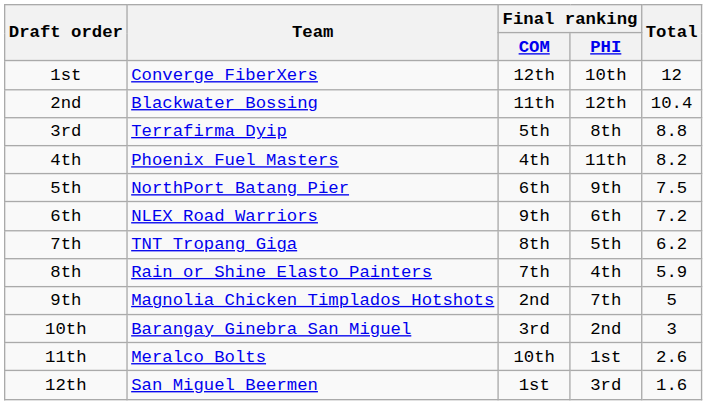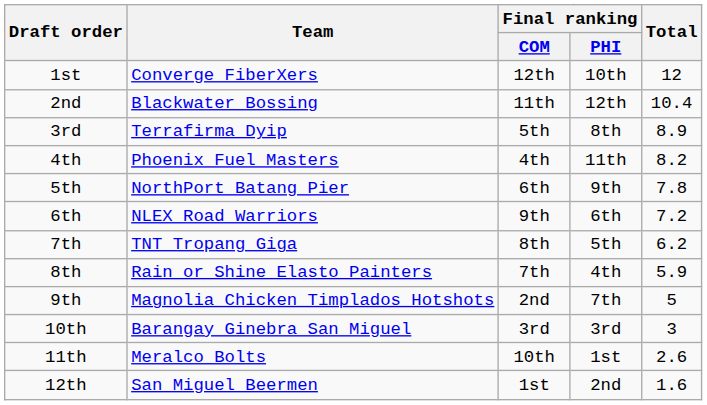(672, 131) 8.8 -> (672, 131) 8.9
(672, 188) 7.5 -> (672, 188) 7.8
(606, 329) 2nd -> (606, 329) 3rd
(606, 385) 3rd -> (606, 385) 2nd
